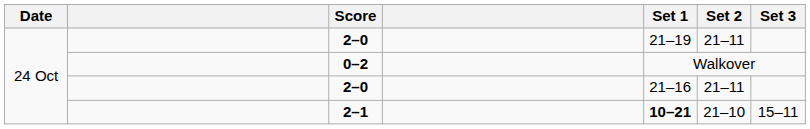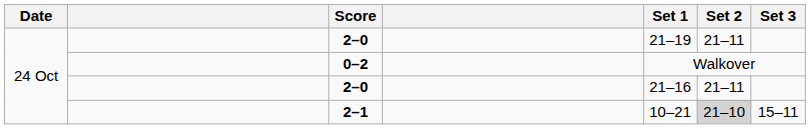(670, 111) bold -> (670, 111) normal
(724, 111) no background -> (724, 111) lightgrey background
